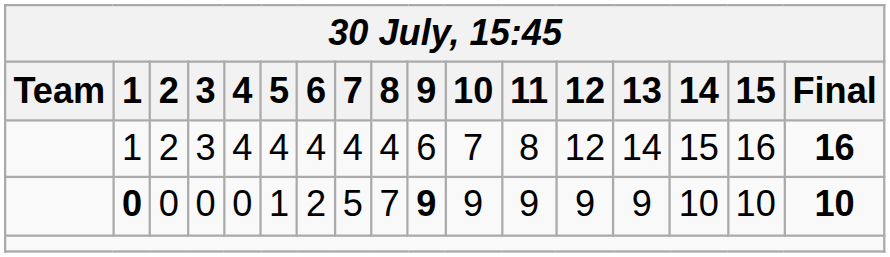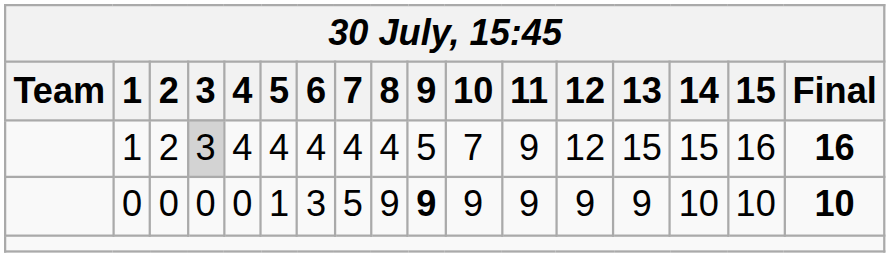(206, 147) no background -> (206, 147) lightgrey background
(426, 147) 6 -> (426, 147) 5
(529, 147) 8 -> (529, 147) 9
(642, 147) 14 -> (642, 147) 15
(132, 205) bold -> (132, 205) normal
(316, 205) 2 -> (316, 205) 3
(390, 205) 7 -> (390, 205) 9
